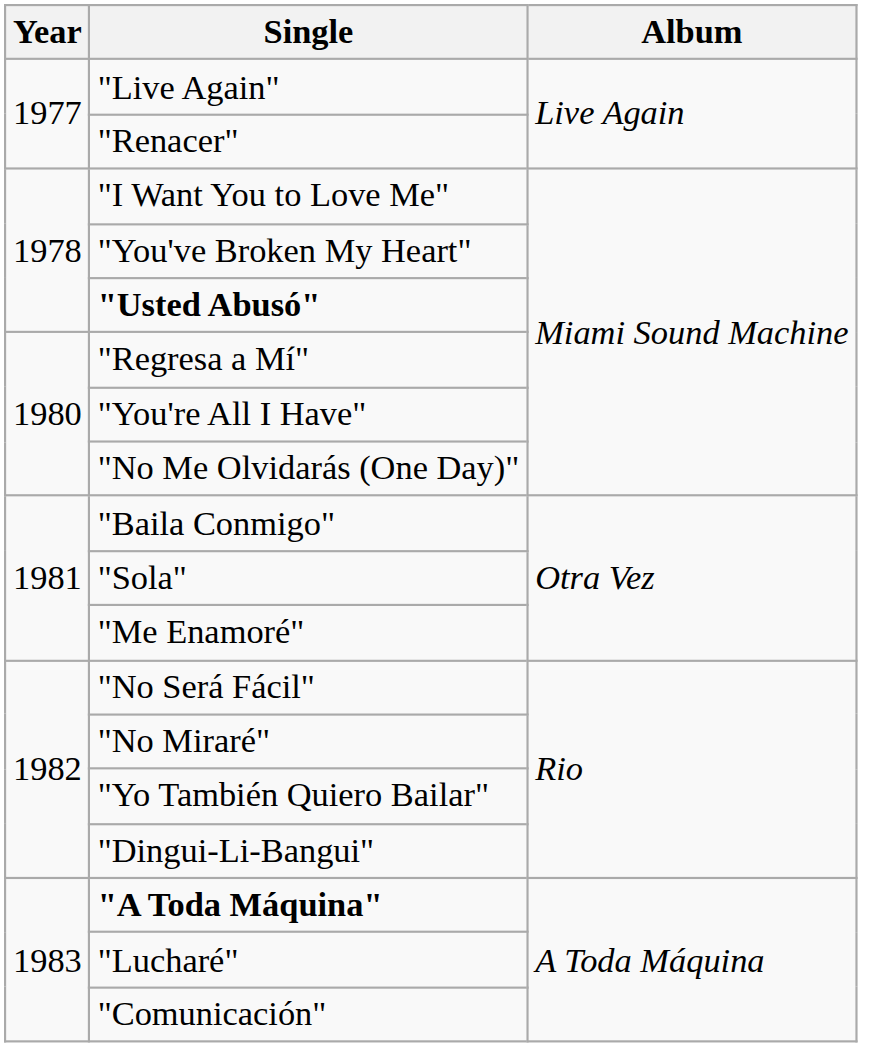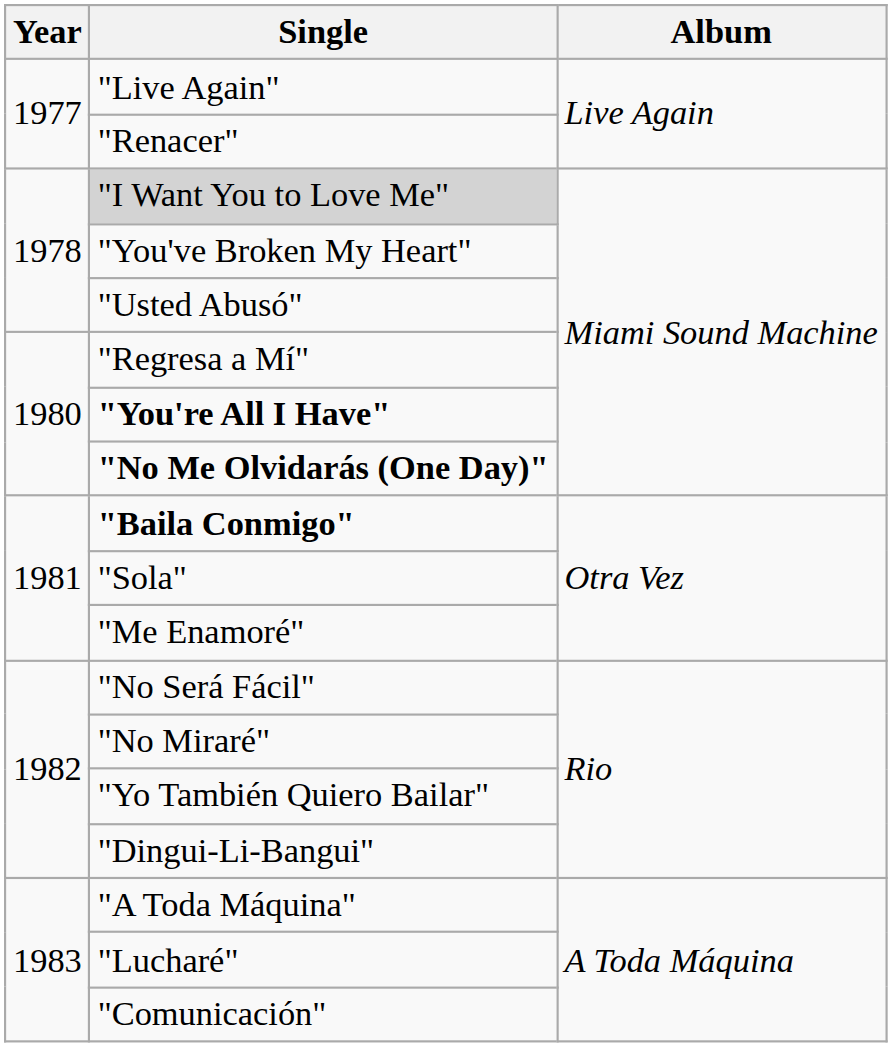(273, 195) no background -> (273, 195) lightgrey background
(209, 304) bold -> (200, 304) normal
(232, 413) normal -> (244, 413) bold
(308, 468) normal -> (323, 468) bold
(216, 522) normal -> (226, 522) bold
(240, 904) bold -> (227, 904) normal
